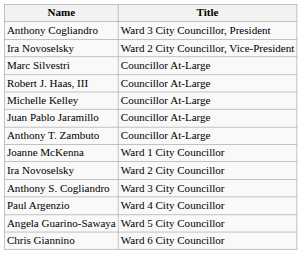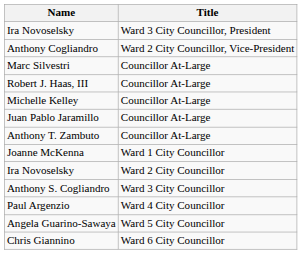(52, 30) Anthony Cogliandro -> (40, 30) Ira Novoselsky
(40, 48) Ira Novoselsky -> (52, 48) Anthony Cogliandro
